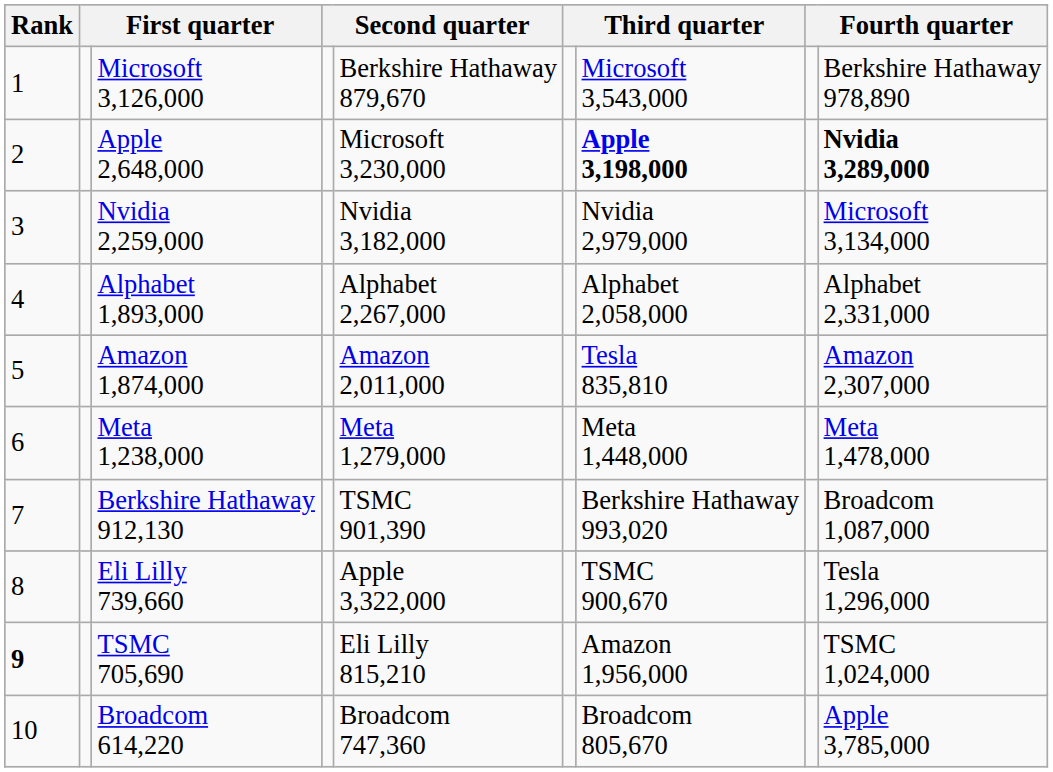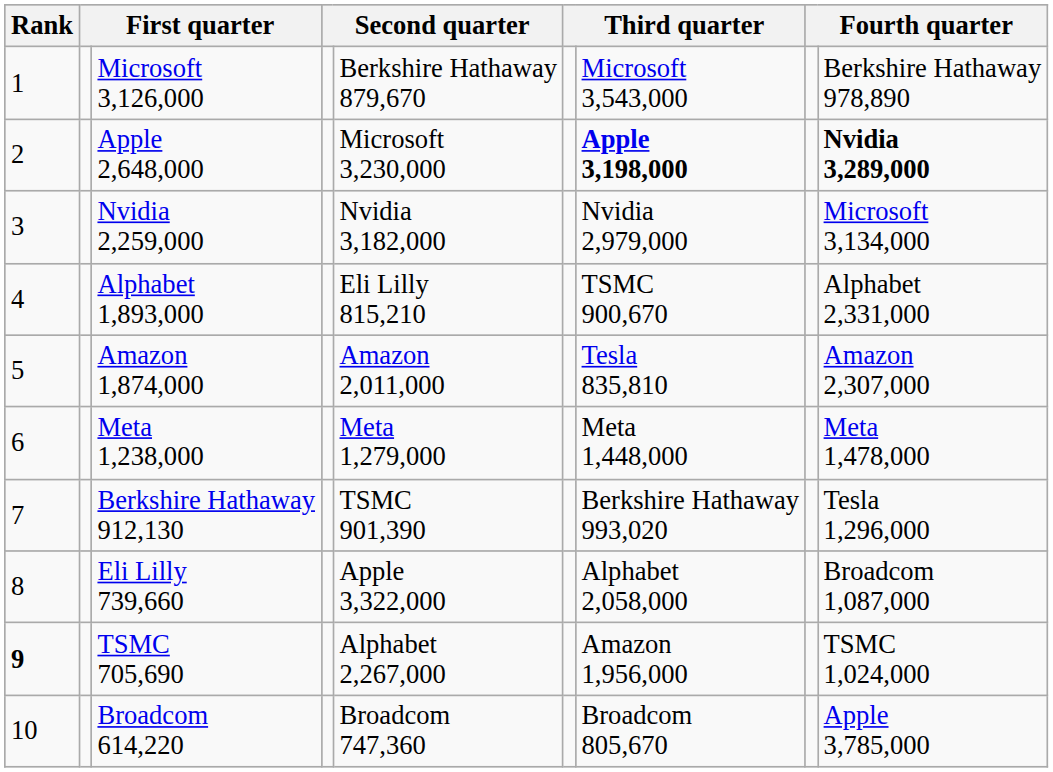(393, 298) Alphabet 2,267,000 -> (384, 298) Eli Lilly 815,210
(635, 298) Alphabet 2,058,000 -> (625, 298) TSMC 900,670
(879, 514) Broadcom 1,087,000 -> (877, 514) Tesla 1,296,000
(625, 586) TSMC 900,670 -> (635, 586) Alphabet 2,058,000
(877, 586) Tesla 1,296,000 -> (879, 586) Broadcom 1,087,000
(384, 658) Eli Lilly 815,210 -> (393, 658) Alphabet 2,267,000
